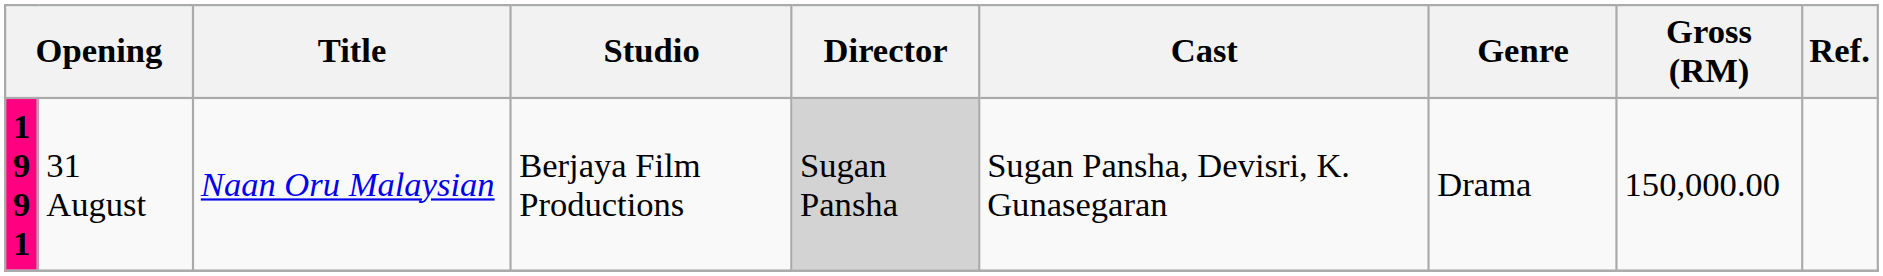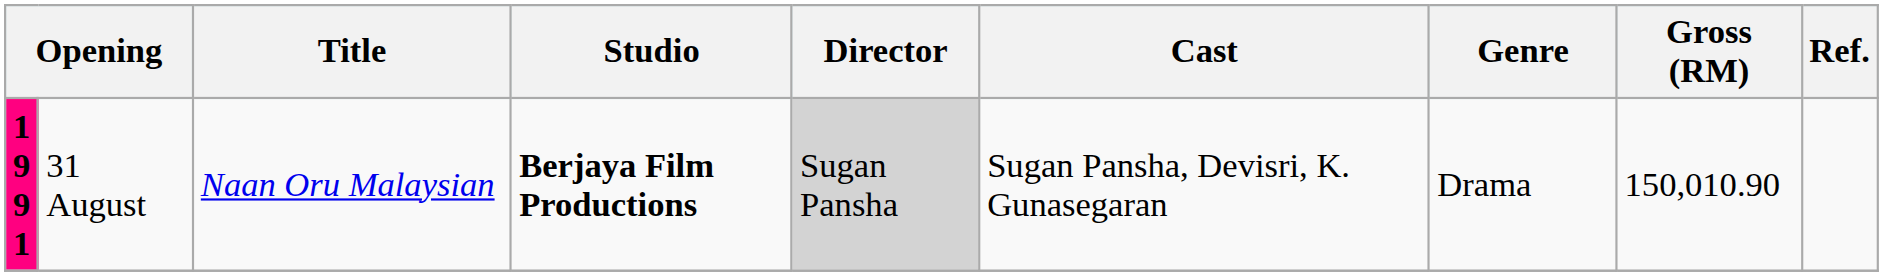(610, 183) normal -> (617, 183) bold
(1702, 183) 150,000.00 -> (1702, 183) 150,010.90
